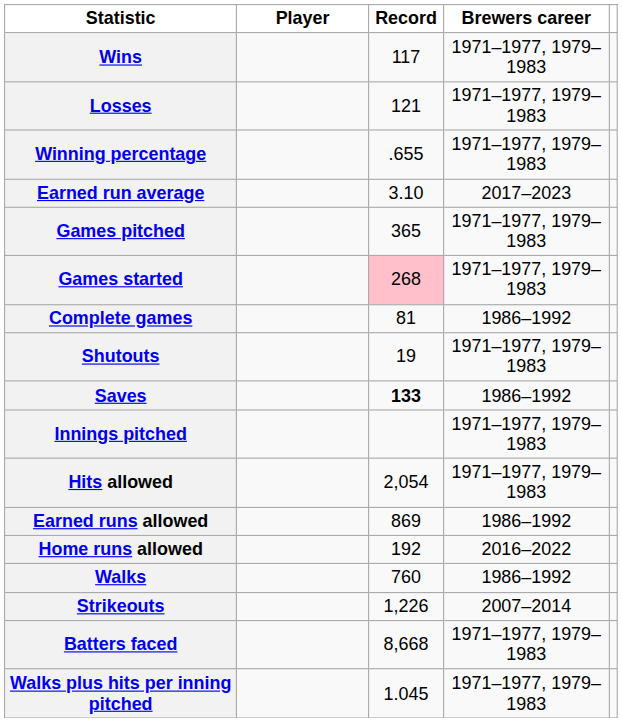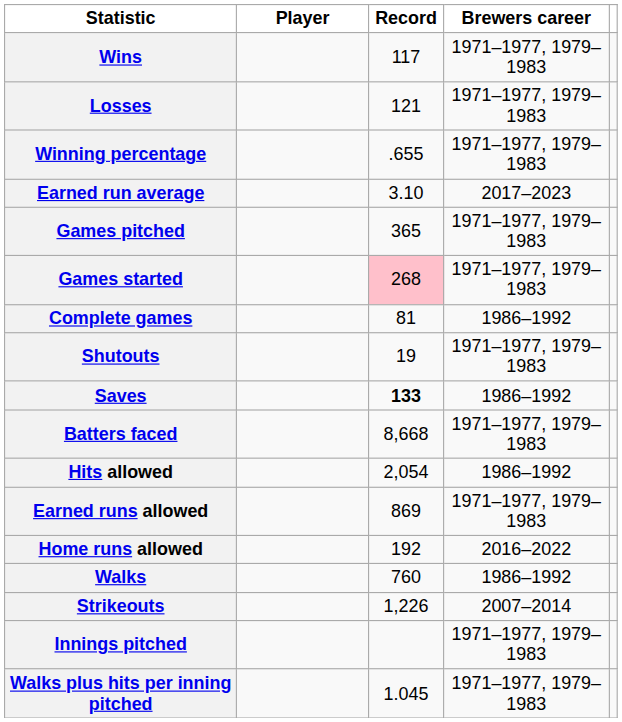rows swapped: (121, 433) <-> (121, 644)
(526, 482) 1971–1977, 1979–1983 -> (526, 472) 1986–1992
(526, 521) 1986–1992 -> (526, 510) 1971–1977, 1979–1983
